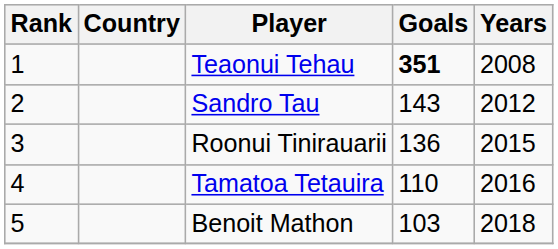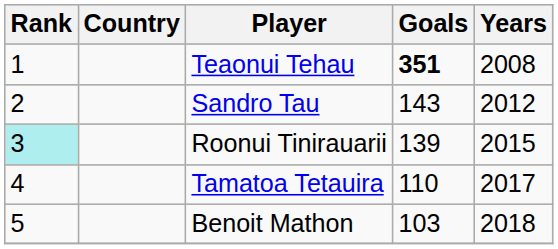(18, 143) no background -> (18, 143) paleturquoise background
(419, 143) 136 -> (419, 143) 139
(508, 183) 2016 -> (508, 183) 2017
